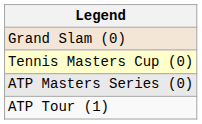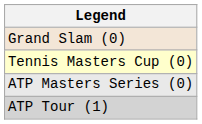(58, 108) no background -> (58, 108) lightgrey background
